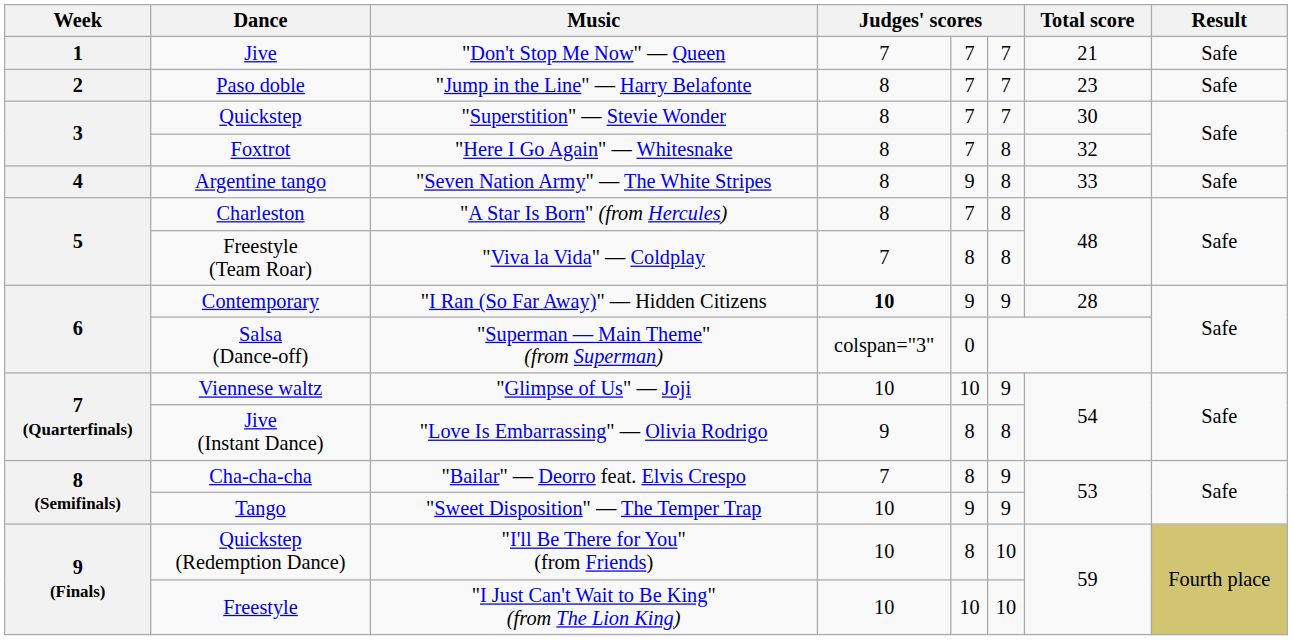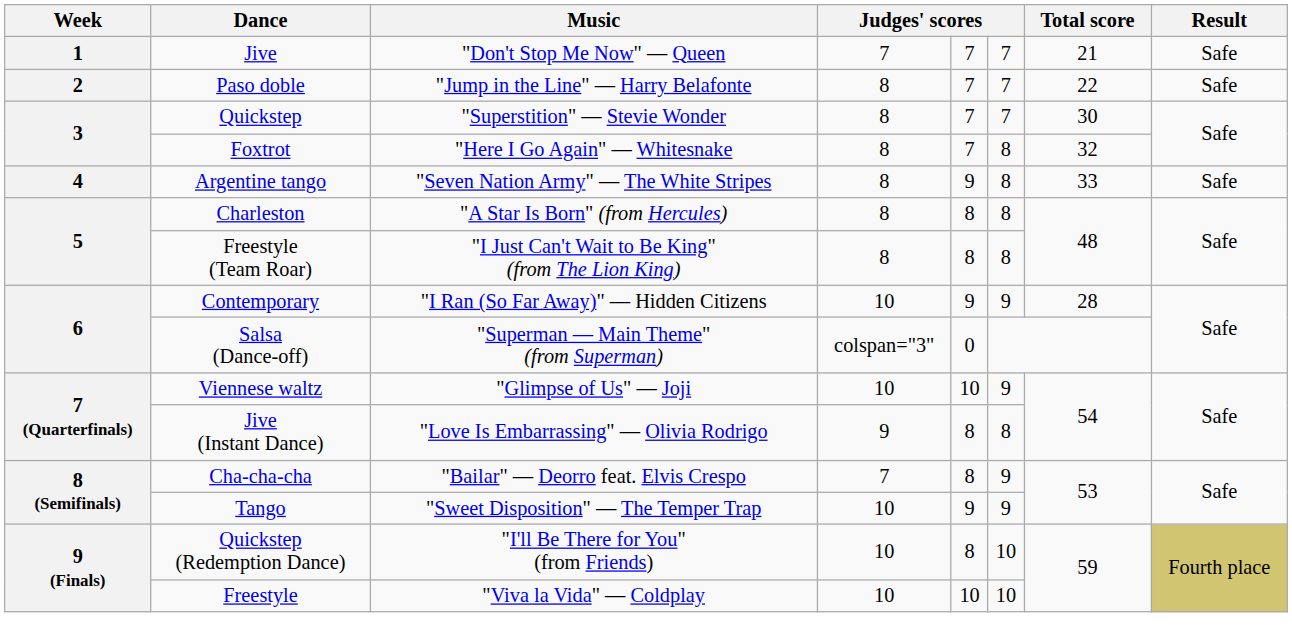(1088, 85) 23 -> (1088, 85) 22
(970, 213) 7 -> (970, 213) 8
(594, 257) "Viva la Vida" — Coldplay -> (594, 257) "I Just Can't Wait to Be King" (from The Lion King)
(884, 257) 7 -> (884, 257) 8
(884, 301) bold -> (884, 301) normal
(594, 606) "I Just Can't Wait to Be King" (from The Lion King) -> (594, 595) "Viva la Vida" — Coldplay
